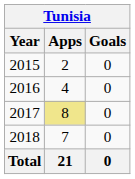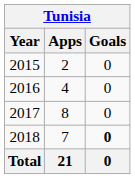(65, 112) khaki background -> (65, 112) no background
(108, 137) normal -> (108, 137) bold
